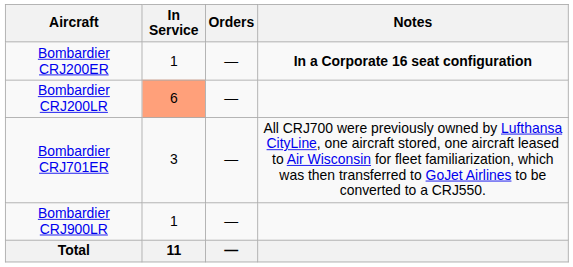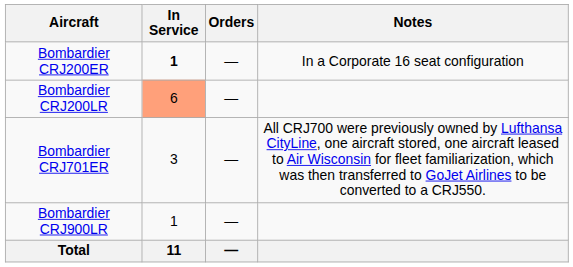(174, 61) normal -> (174, 61) bold
(413, 61) bold -> (413, 61) normal
